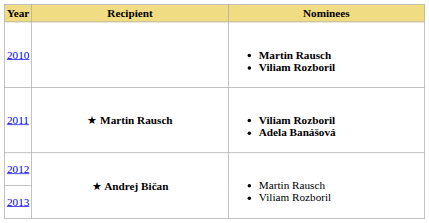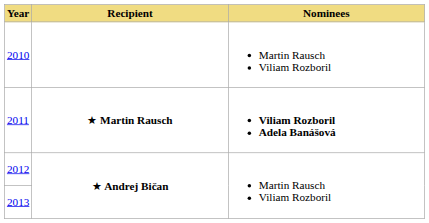(326, 61) bold -> (326, 61) normal
